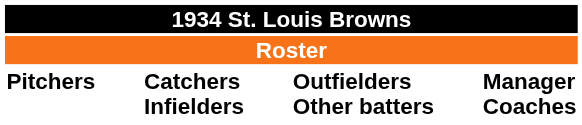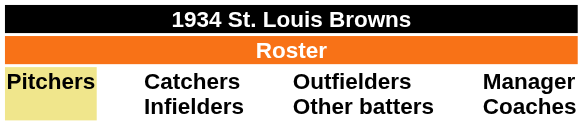(51, 81) no background -> (51, 81) khaki background
